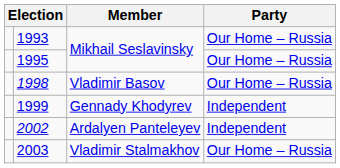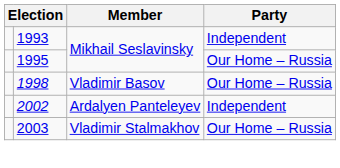(269, 38) Our Home – Russia -> (246, 38) Independent
- row: (33, 106)
